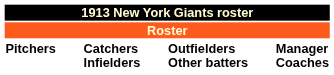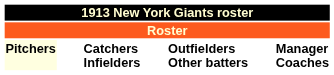(31, 48) no background -> (31, 48) lightyellow background
